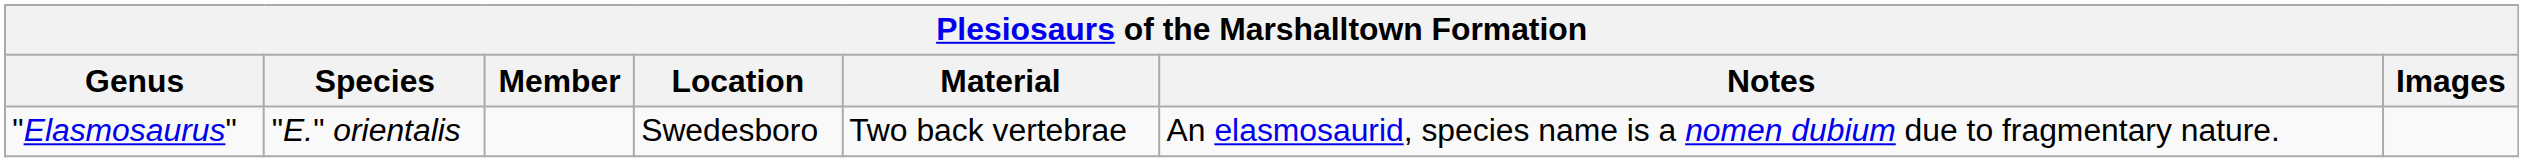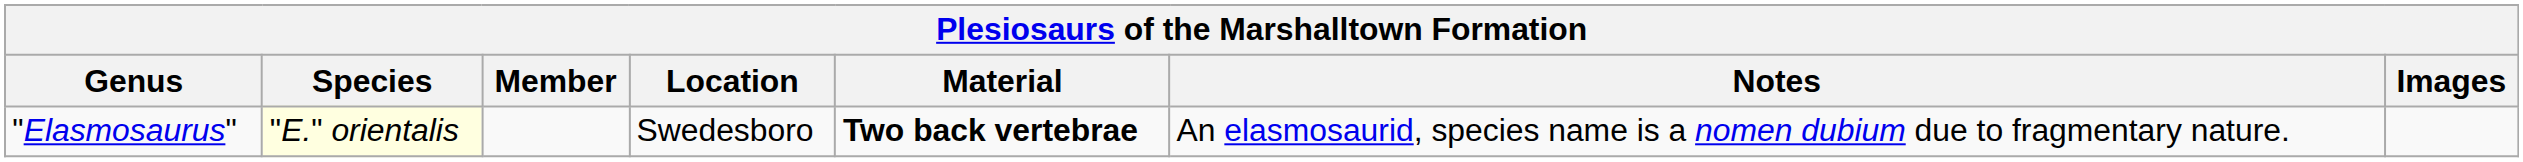(366, 130) no background -> (364, 130) lightyellow background
(988, 130) normal -> (990, 130) bold
